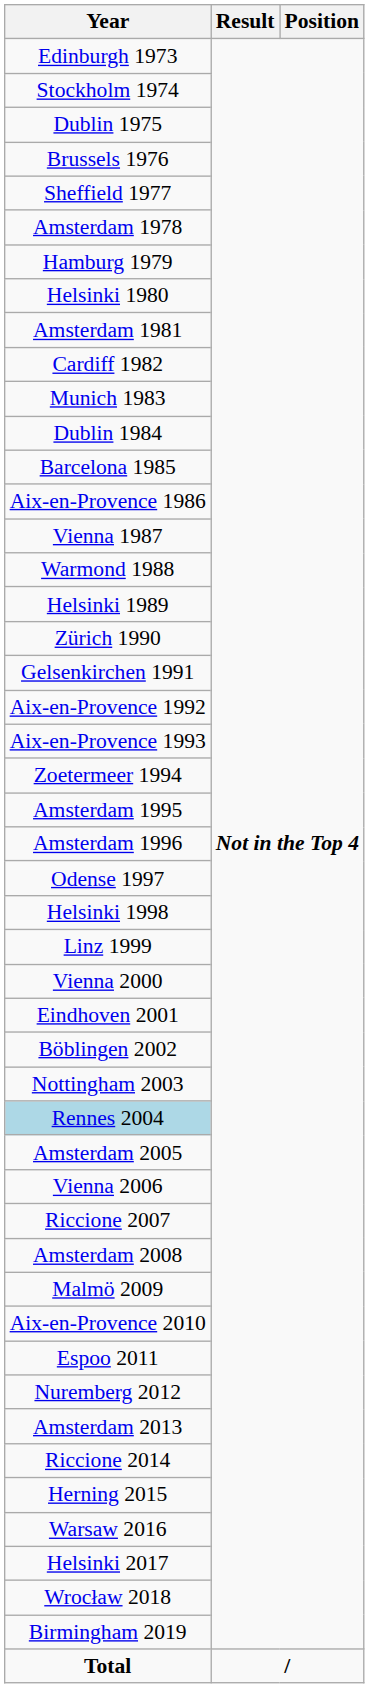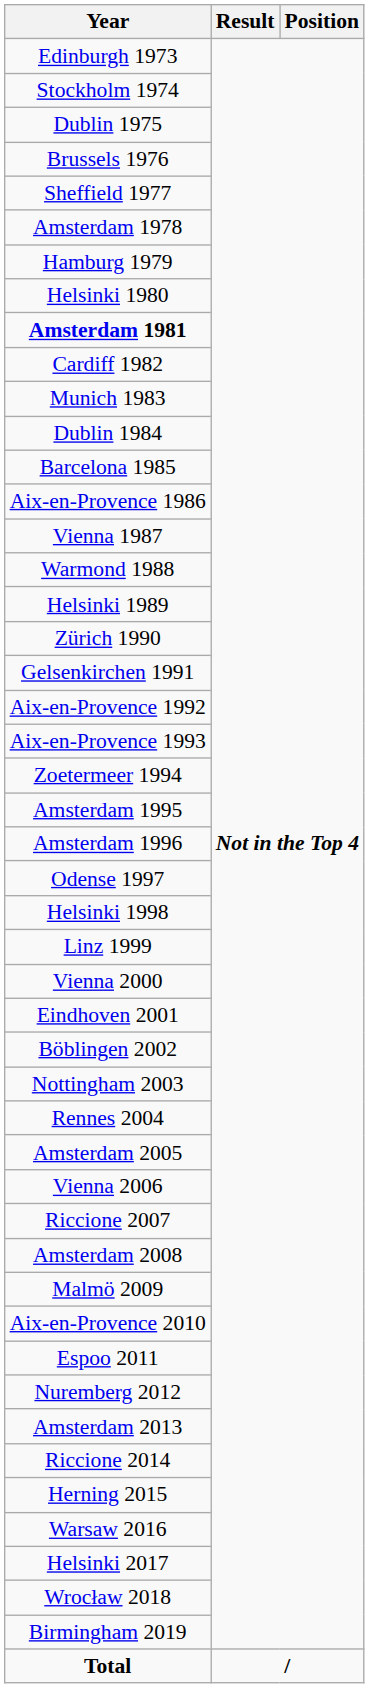(108, 329) normal -> (108, 329) bold
(108, 1117) lightblue background -> (108, 1117) no background
